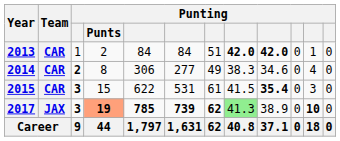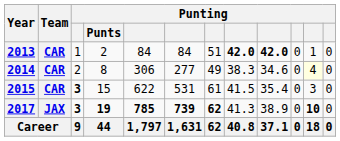(77, 70) bold -> (77, 70) normal
(313, 70) no background -> (313, 70) lightyellow background
(274, 89) bold -> (274, 89) normal
(104, 108) lightsalmon background -> (104, 108) no background
(241, 108) lightgreen background -> (241, 108) no background
